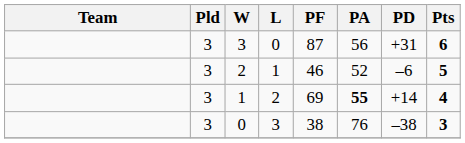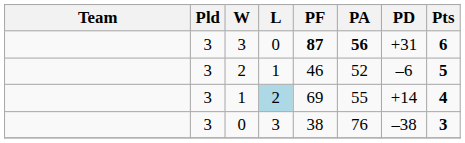(315, 44) normal -> (315, 44) bold
(359, 44) normal -> (359, 44) bold
(276, 97) no background -> (276, 97) lightblue background
(359, 97) bold -> (359, 97) normal
